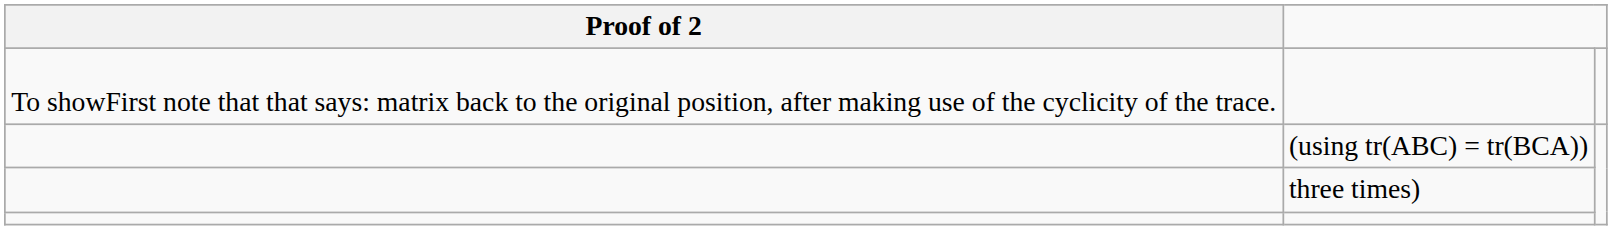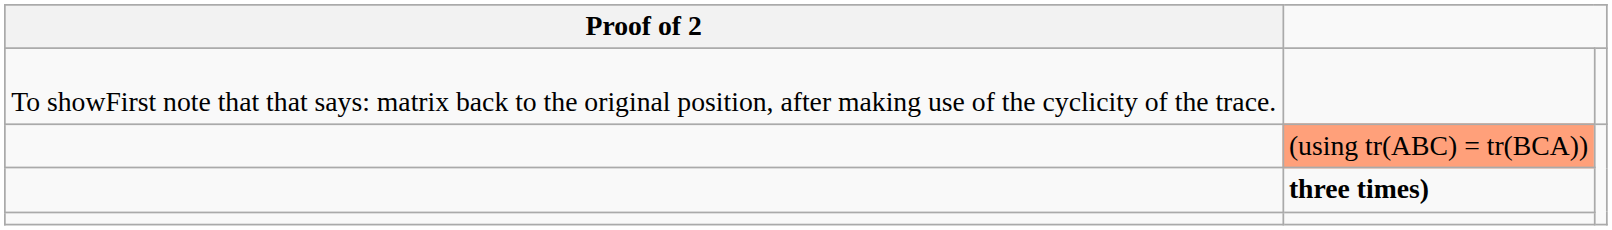(1439, 145) no background -> (1439, 145) lightsalmon background
(1355, 189) normal -> (1359, 189) bold
